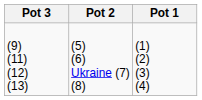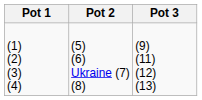columns swapped: (164, 13) <-> (36, 13)
